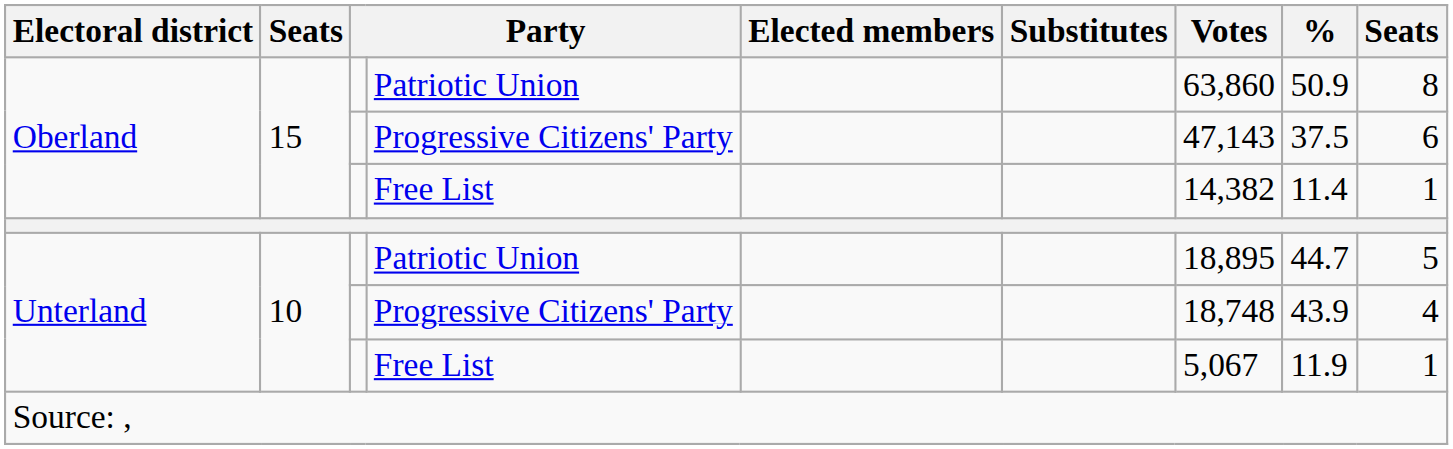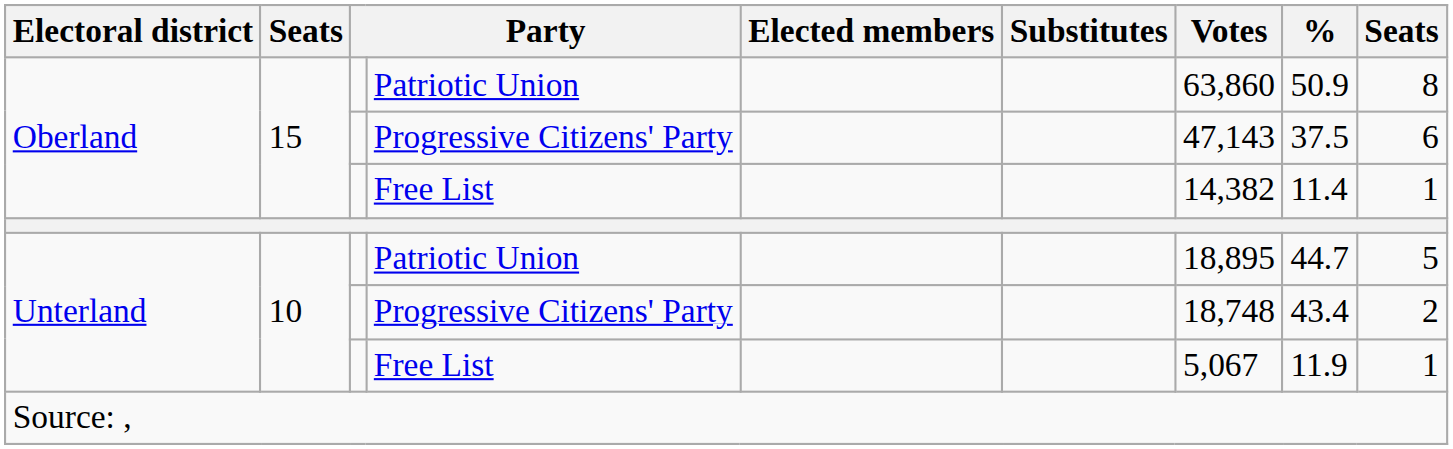(1320, 311) 43.9 -> (1320, 311) 43.4
(1430, 311) 4 -> (1430, 311) 2
